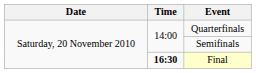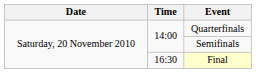(166, 60) bold -> (166, 60) normal
